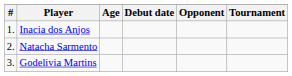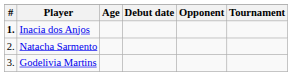(11, 29) normal -> (11, 29) bold
